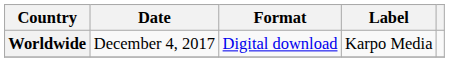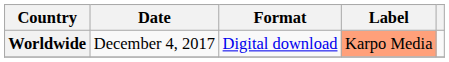(389, 43) no background -> (389, 43) lightsalmon background
